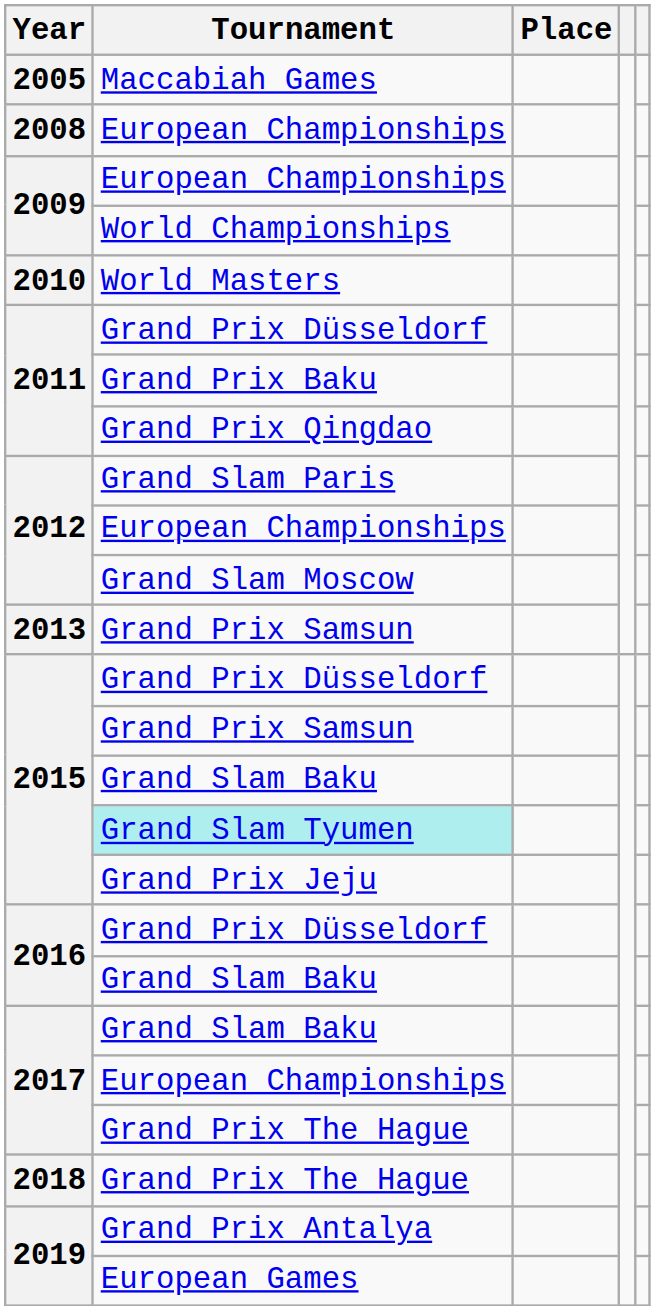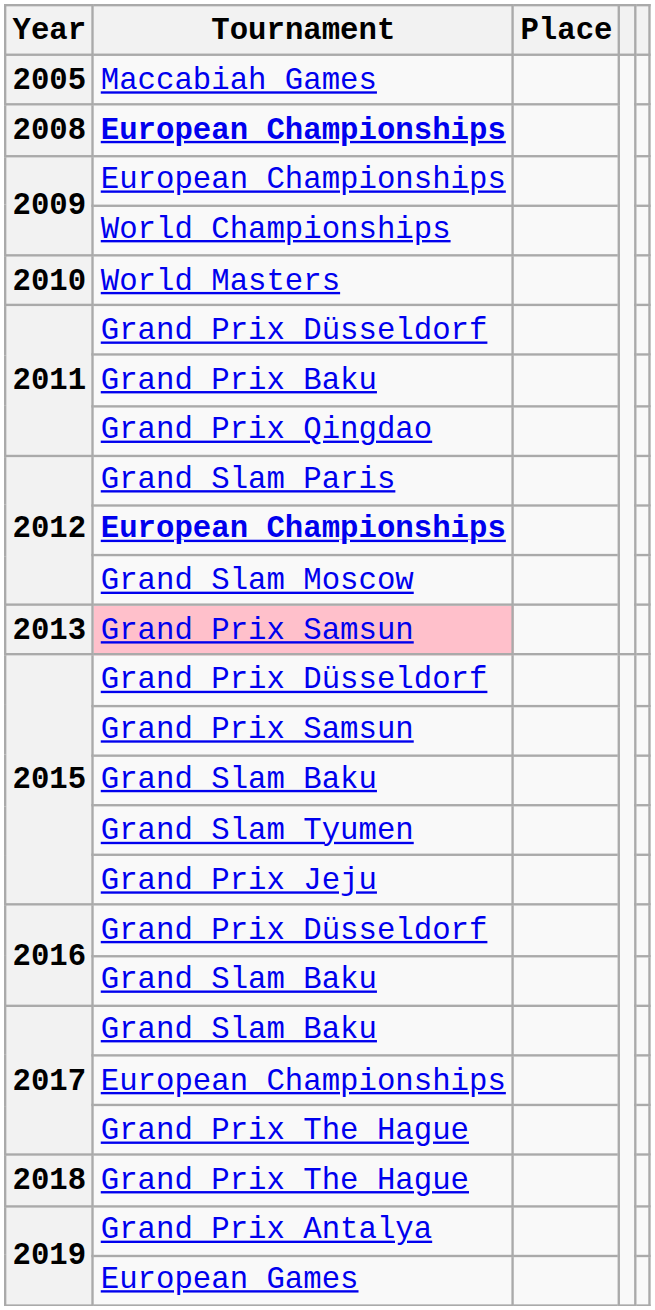(303, 130) normal -> (303, 130) bold
(303, 530) normal -> (303, 530) bold
(257, 630) no background -> (257, 630) pink background
(257, 830) paleturquoise background -> (257, 830) no background
